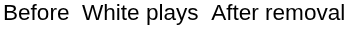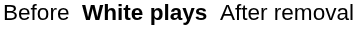(140, 12) normal -> (145, 12) bold
